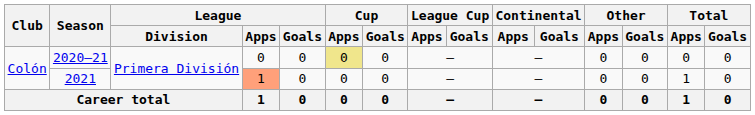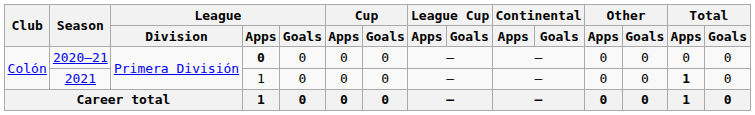(261, 57) normal -> (261, 57) bold
(344, 57) khaki background -> (344, 57) no background
(261, 79) lightsalmon background -> (261, 79) no background
(686, 79) normal -> (686, 79) bold
